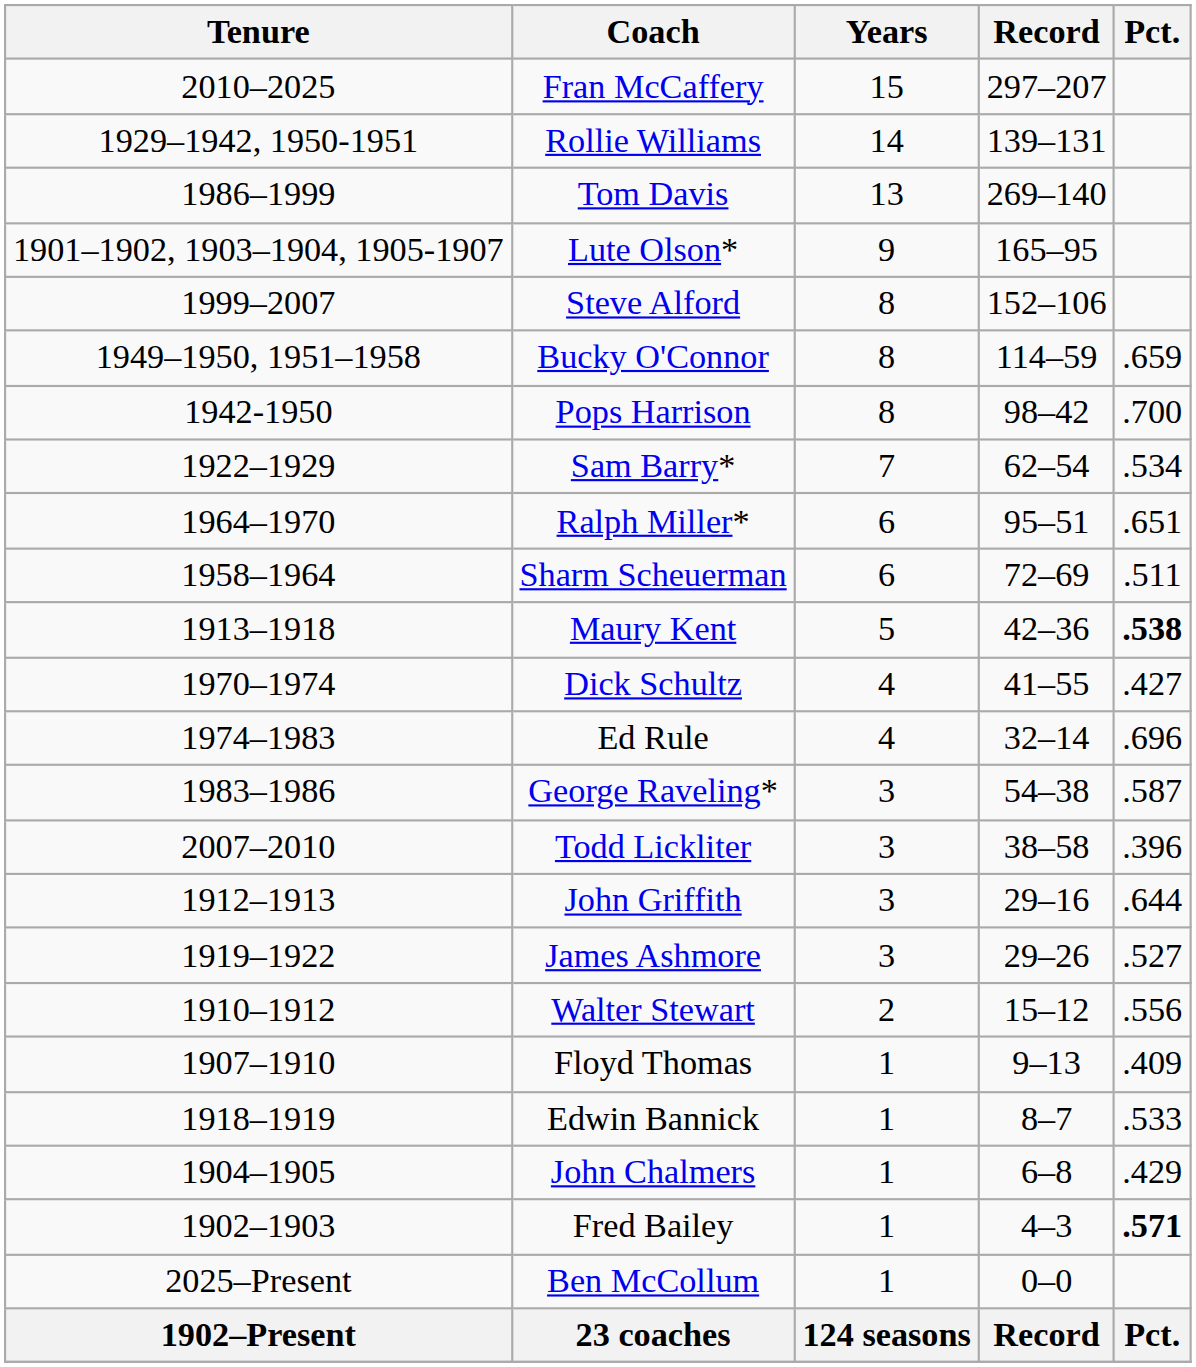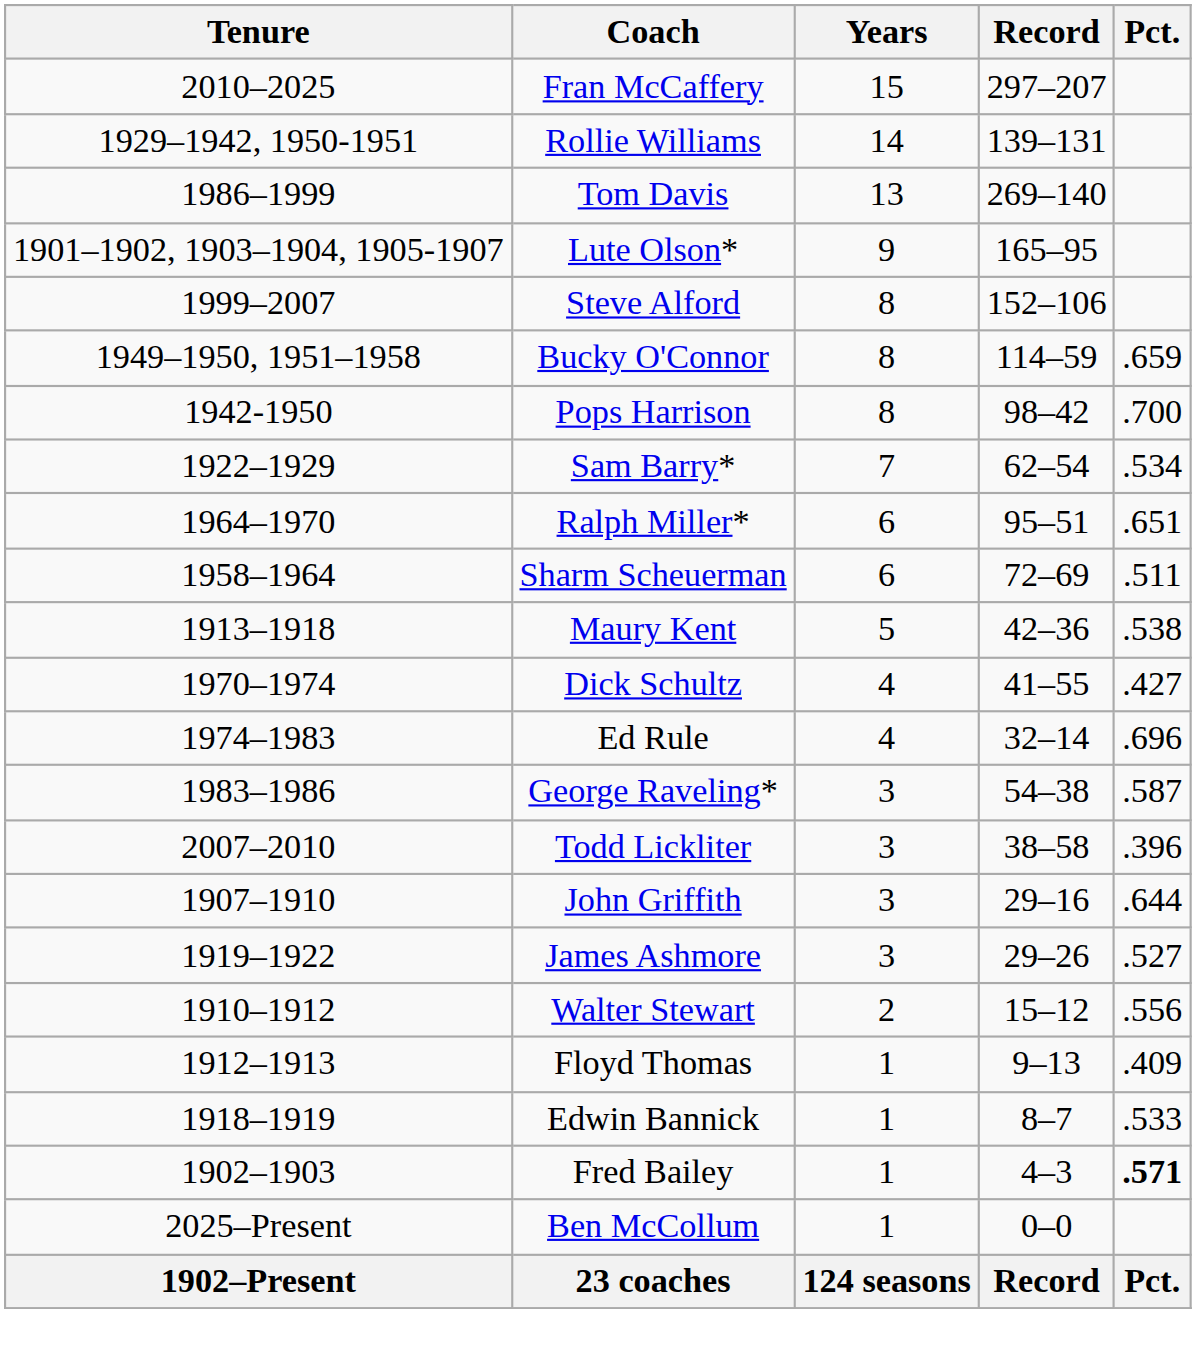(1152, 628) bold -> (1152, 628) normal
(258, 900) 1912–1913 -> (258, 900) 1907–1910
(258, 1063) 1907–1910 -> (258, 1063) 1912–1913
- row: (653, 1172)
